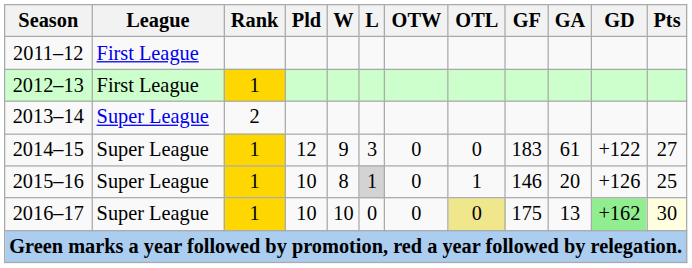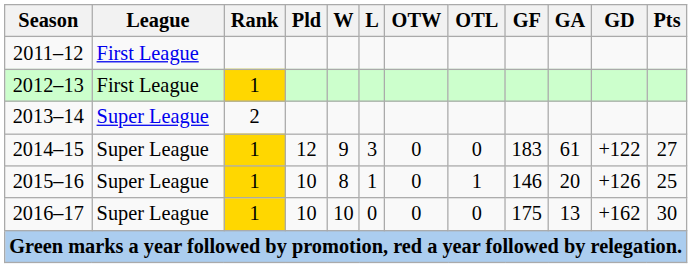(372, 181) lightgrey background -> (372, 181) no background
(477, 213) khaki background -> (477, 213) no background
(619, 213) lightgreen background -> (619, 213) no background
(667, 213) lightyellow background -> (667, 213) no background
